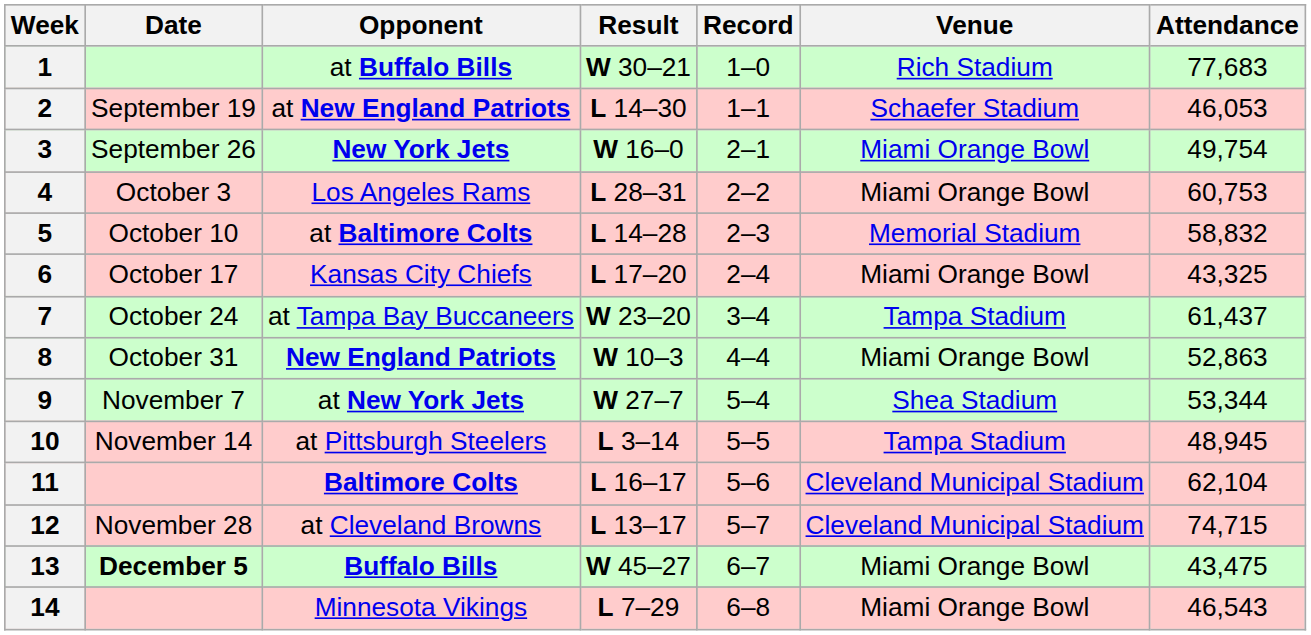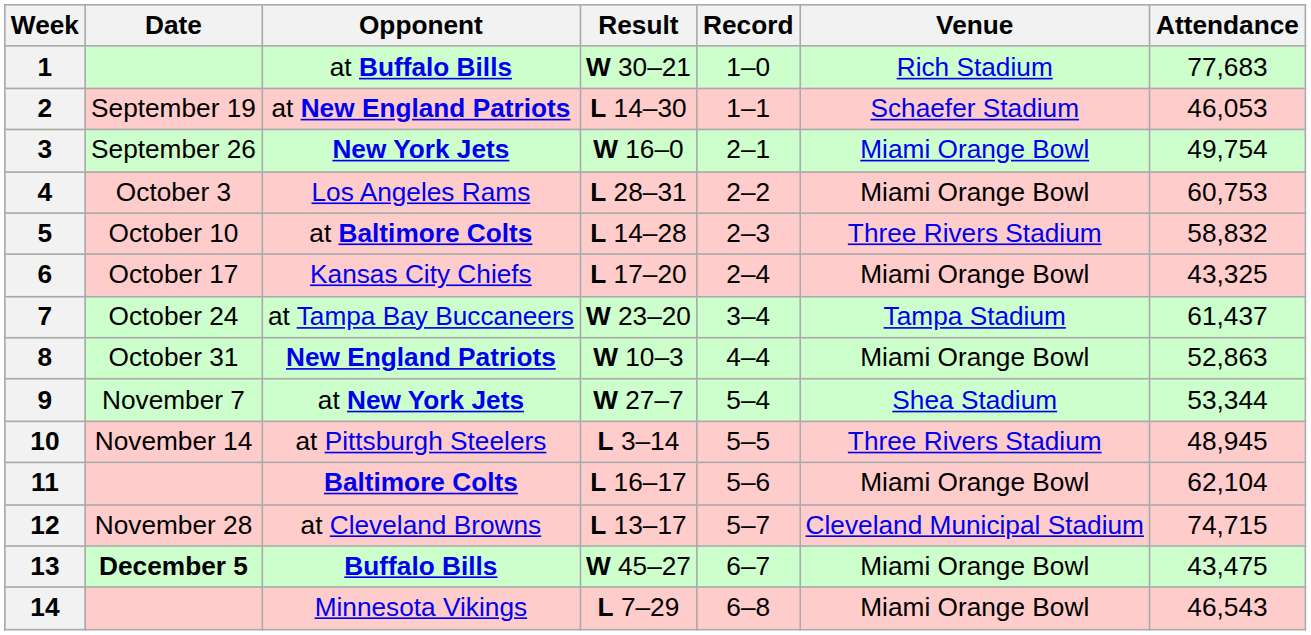(975, 233) Memorial Stadium -> (975, 233) Three Rivers Stadium
(975, 441) Tampa Stadium -> (975, 441) Three Rivers Stadium
(975, 483) Cleveland Municipal Stadium -> (975, 483) Miami Orange Bowl
